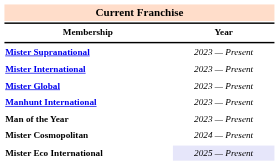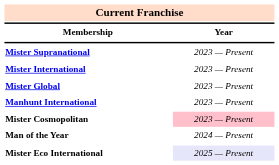(37, 119) Man of the Year -> (47, 119) Mister Cosmopolitan
(224, 119) no background -> (224, 119) pink background
(47, 136) Mister Cosmopolitan -> (37, 136) Man of the Year
